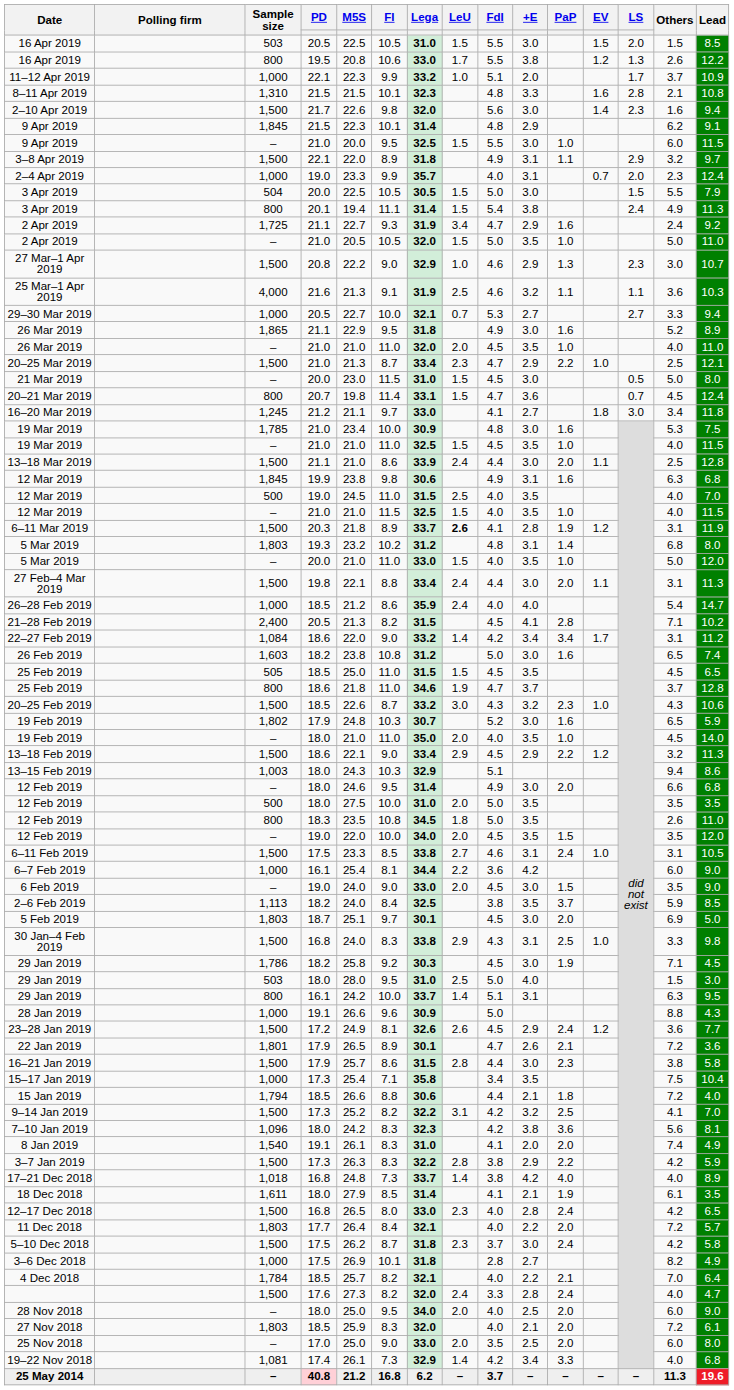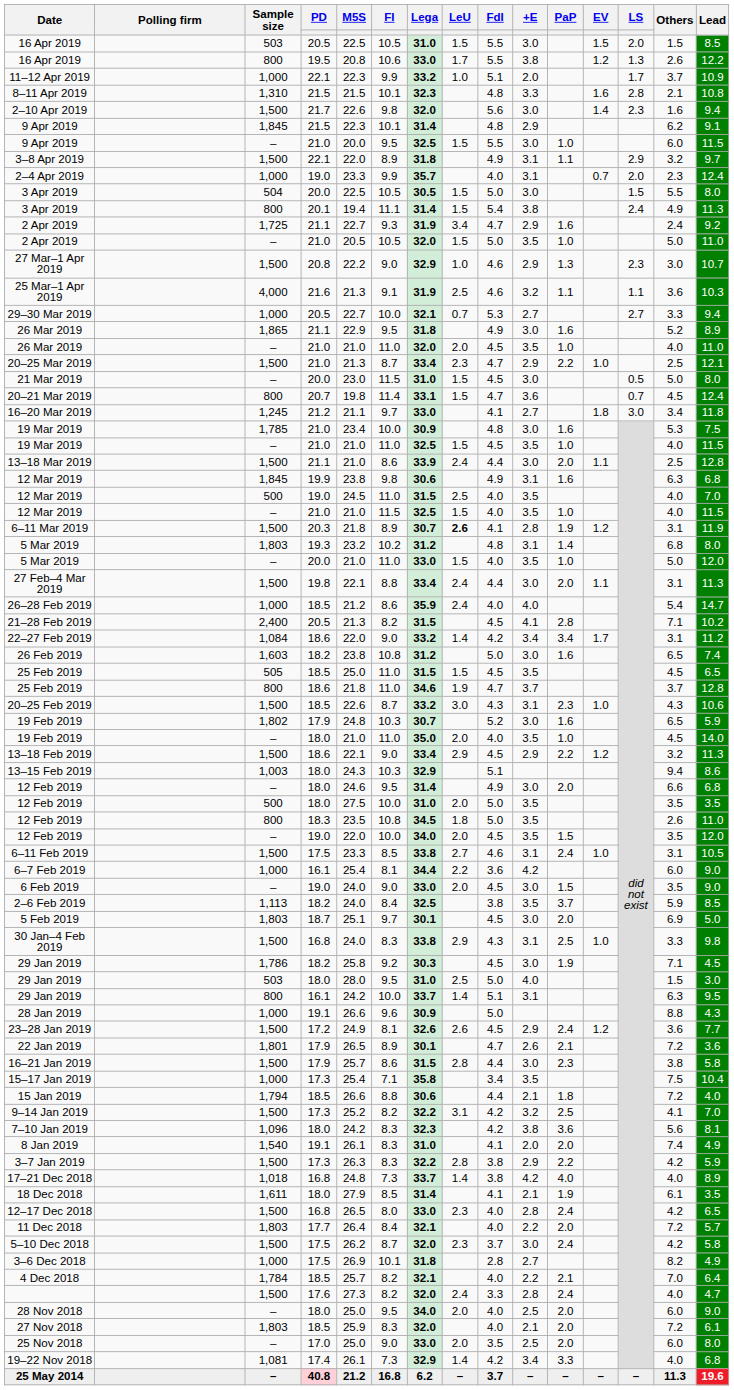(713, 192) 7.9 -> (713, 192) 8.0
(425, 528) 33.7 -> (425, 528) 30.7
(530, 704) 3.2 -> (530, 704) 3.1
(425, 1244) 31.8 -> (425, 1244) 32.0
